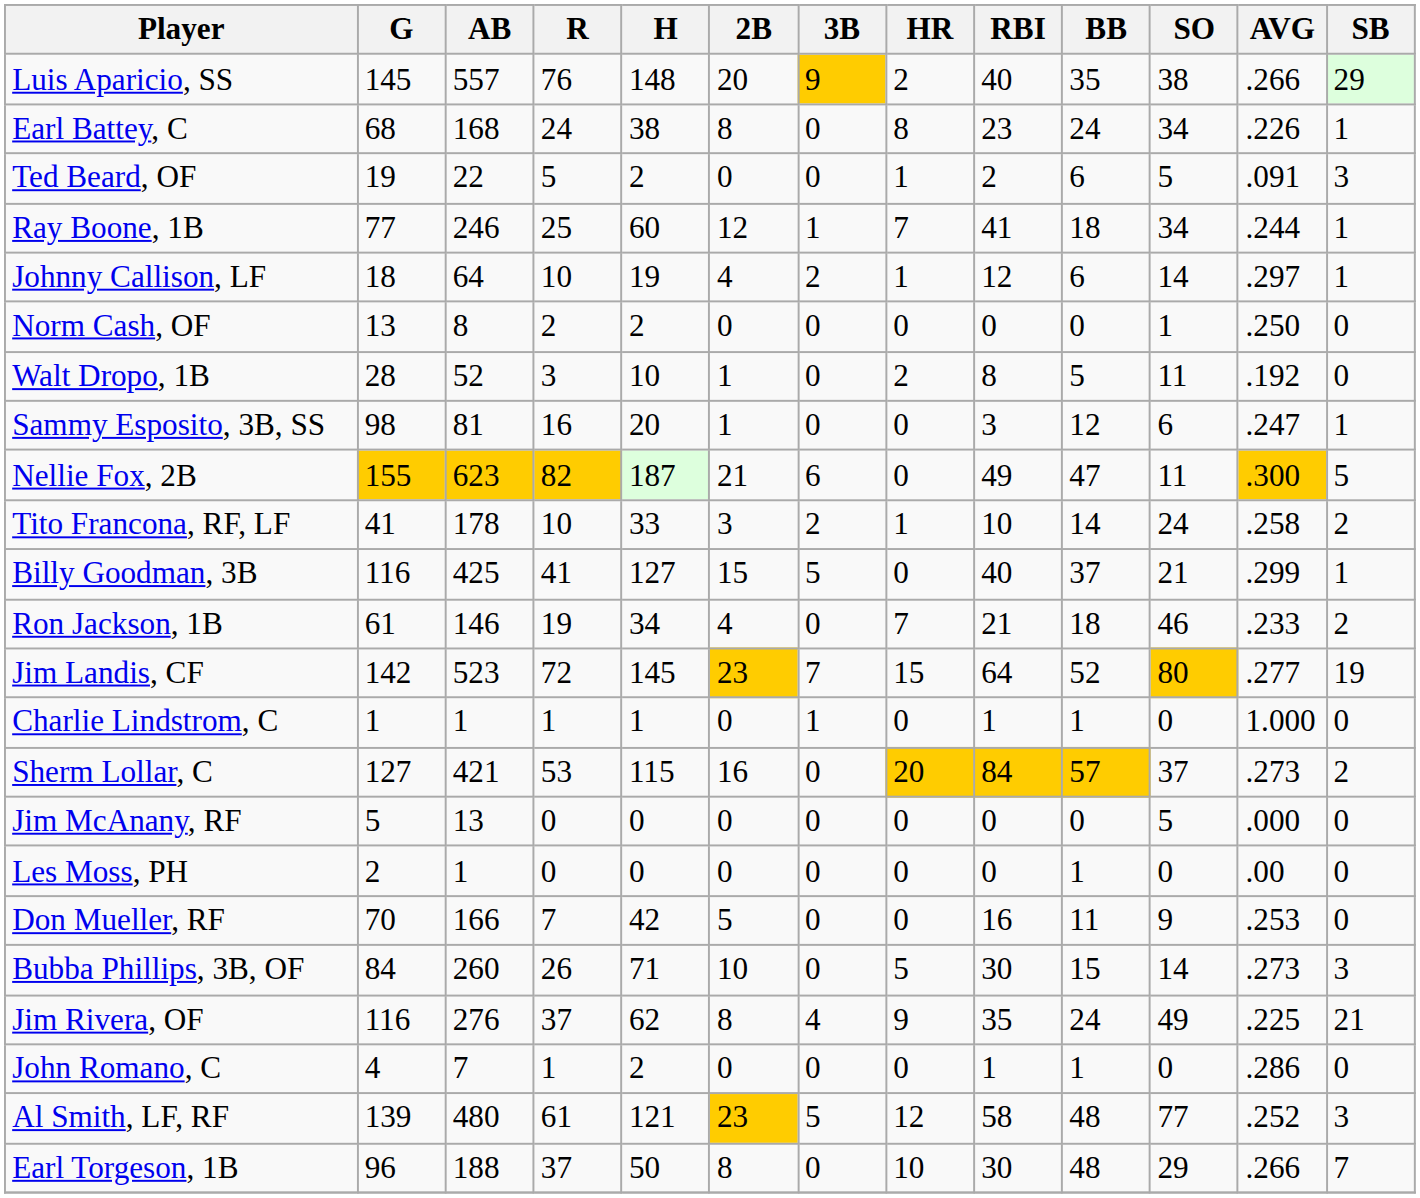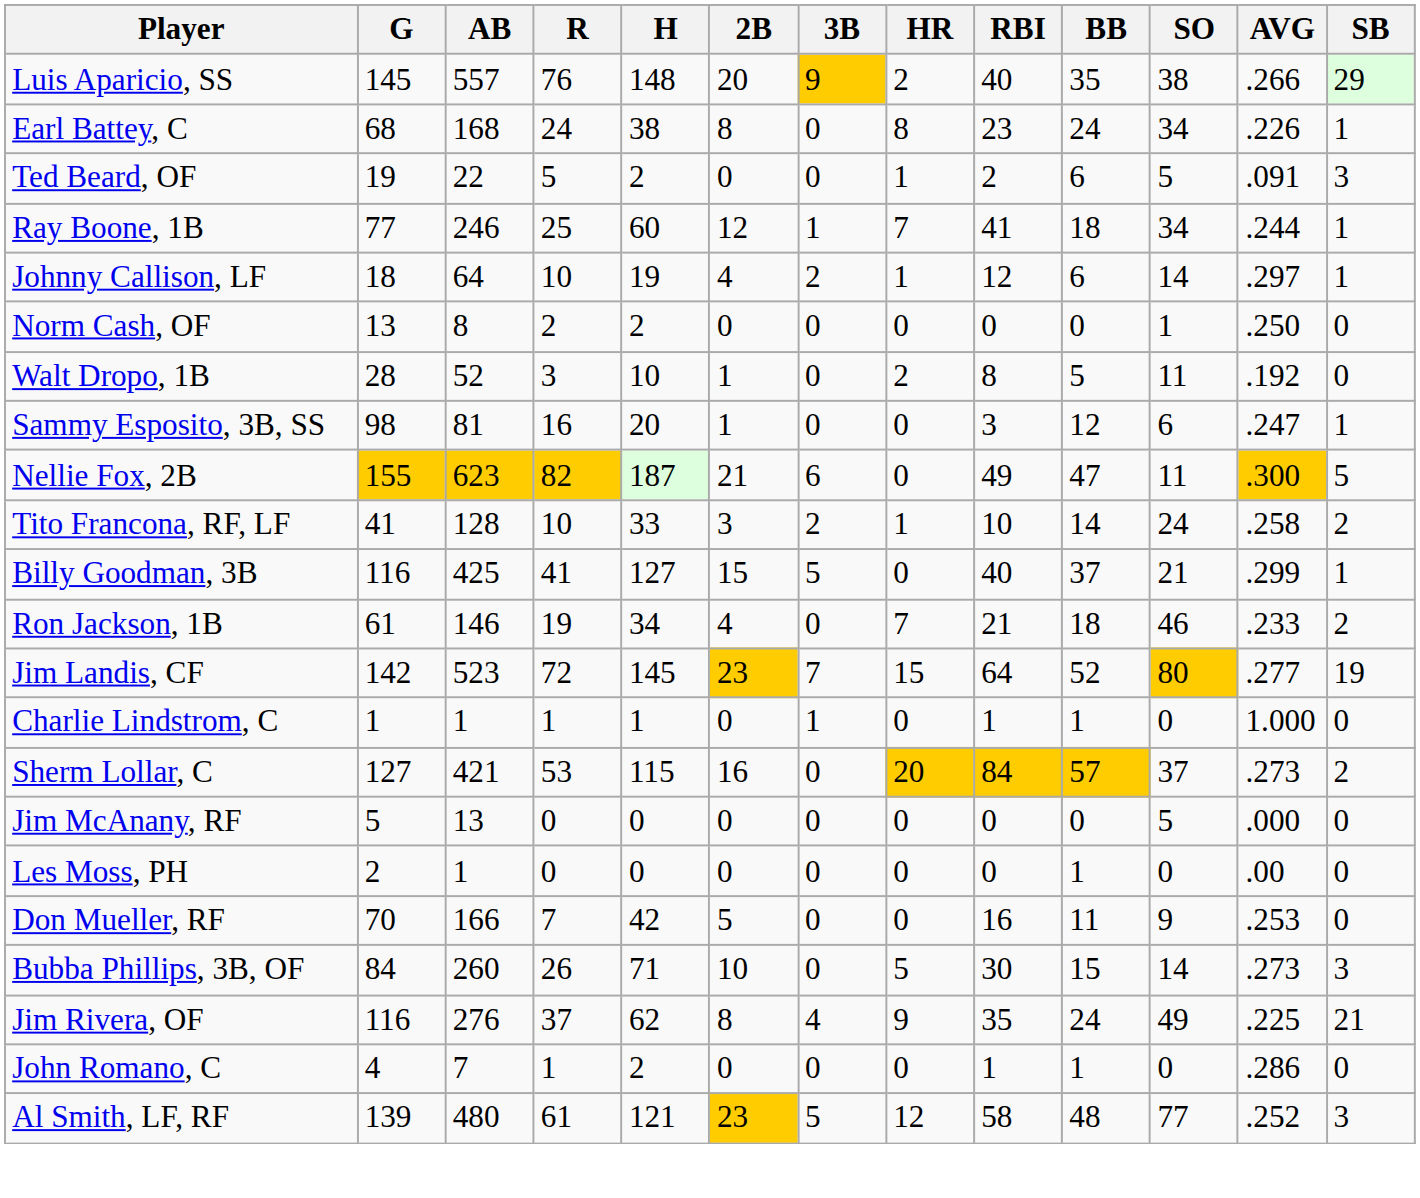(476, 524) 178 -> (476, 524) 128
- row: (125, 1167)
